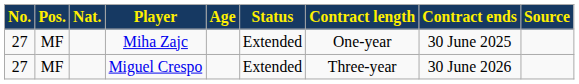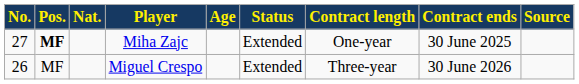(52, 41) normal -> (52, 41) bold
(20, 66) 27 -> (20, 66) 26
